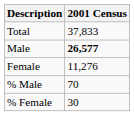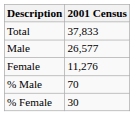(83, 48) bold -> (83, 48) normal
